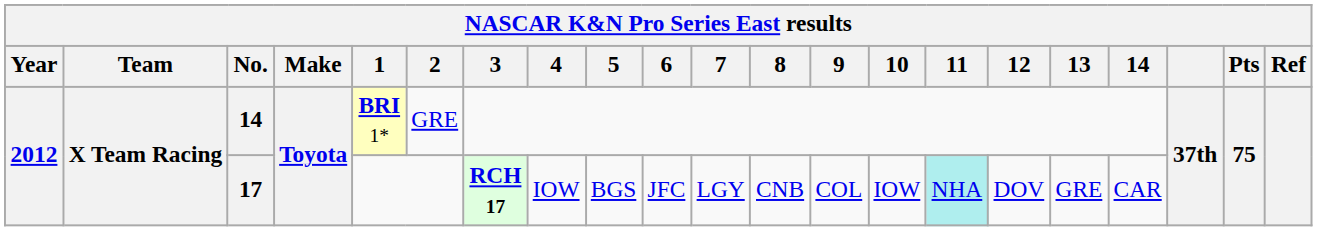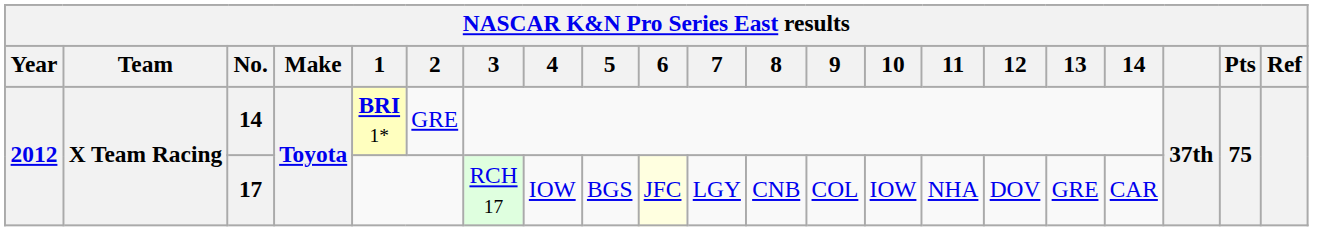(495, 190) bold -> (494, 189) normal
(666, 190) no background -> (663, 190) lightyellow background
(957, 190) paleturquoise background -> (953, 190) no background
